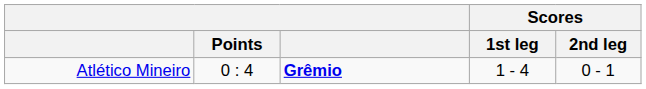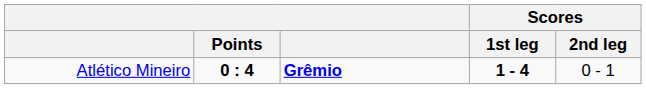(237, 70) normal -> (237, 70) bold
(512, 70) normal -> (512, 70) bold
